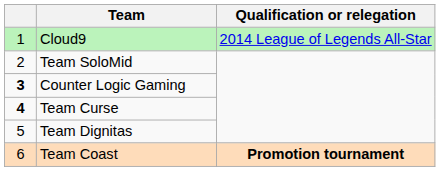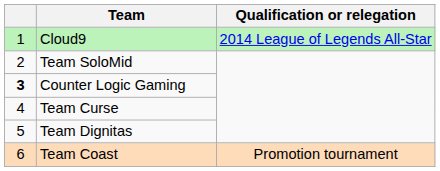(21, 108) bold -> (21, 108) normal
(326, 154) bold -> (326, 154) normal
